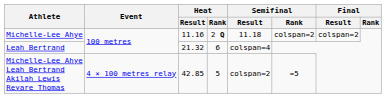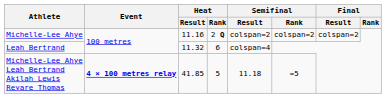(250, 35) 11.18 -> (250, 35) colspan=2
(193, 47) 21.32 -> (193, 47) 11.32
(131, 73) normal -> (131, 73) bold
(193, 73) 42.85 -> (193, 73) 41.85
(250, 73) colspan=2 -> (250, 73) 11.18
